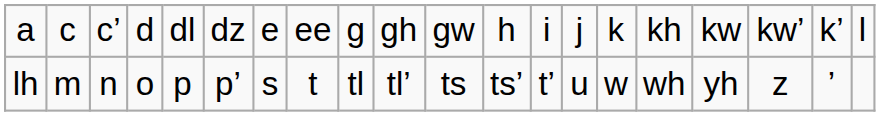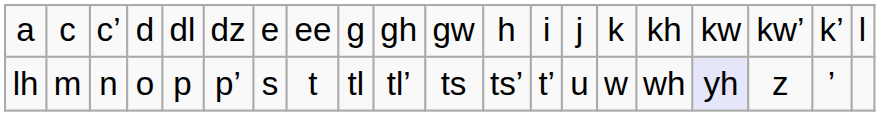(721, 83) no background -> (721, 83) lavender background
